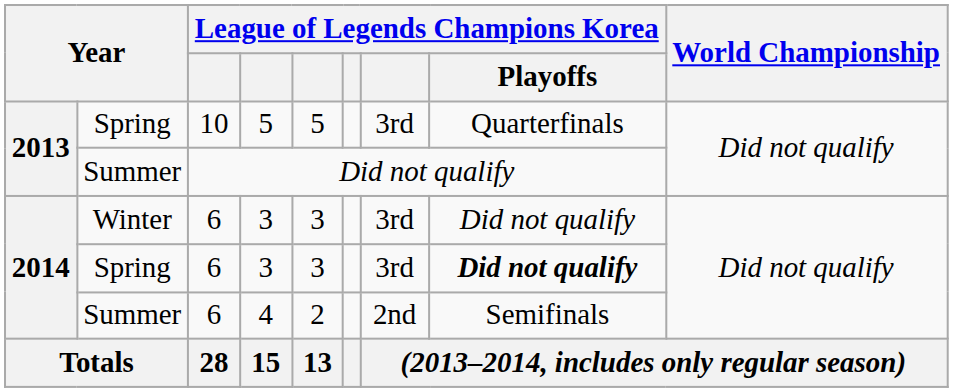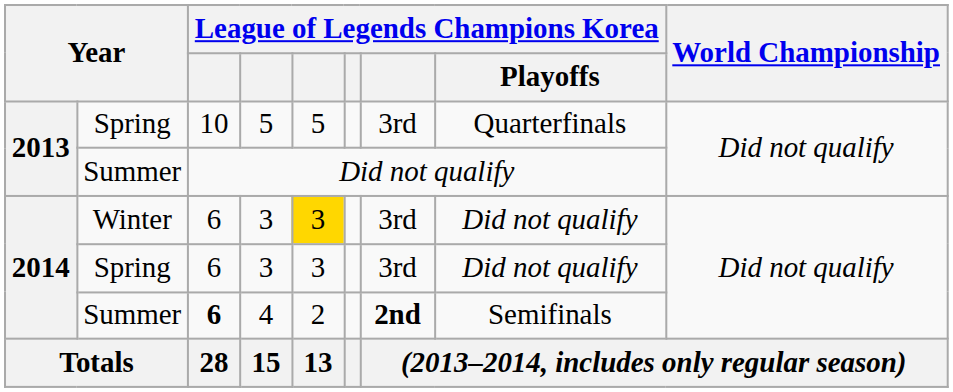(317, 219) no background -> (318, 219) gold background
(547, 267) bold -> (550, 267) normal
(214, 315) normal -> (214, 315) bold
(395, 315) normal -> (397, 315) bold
